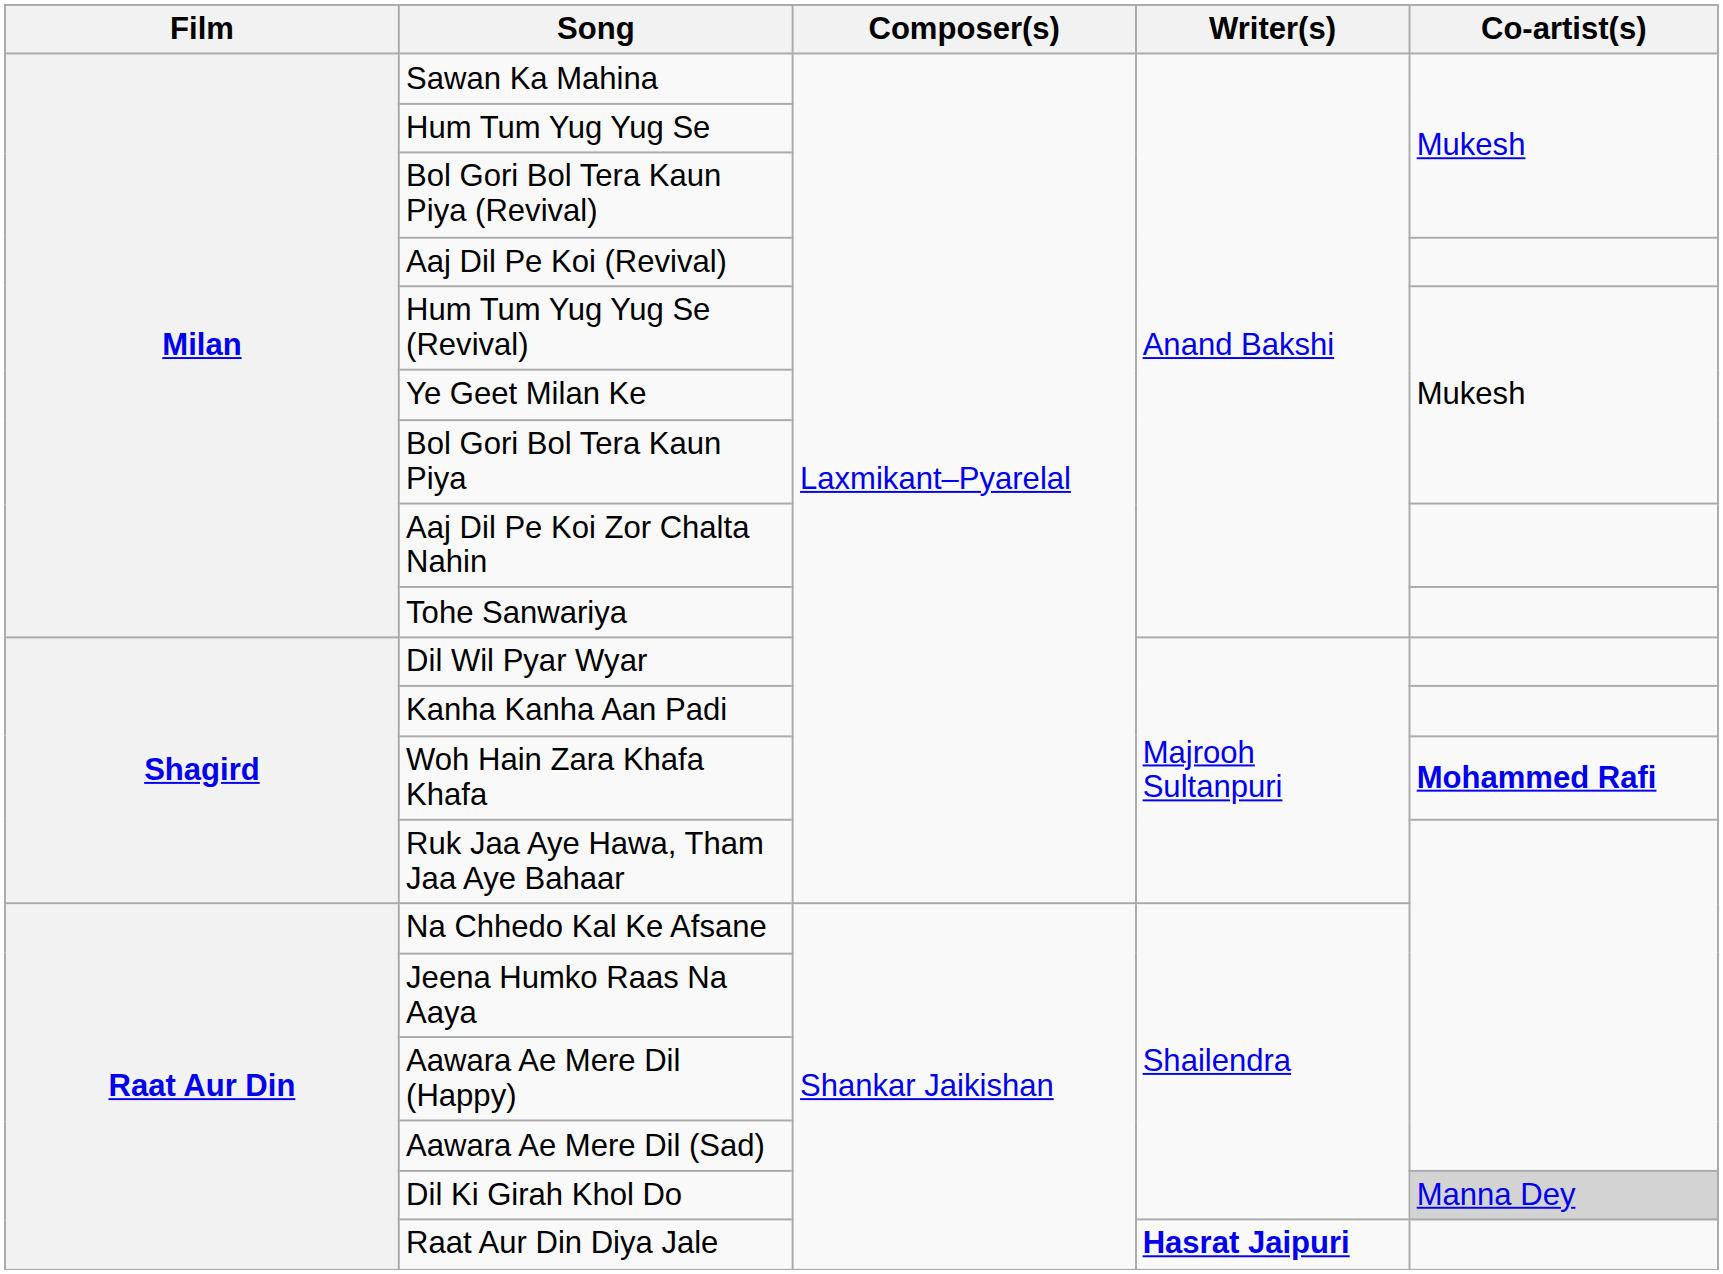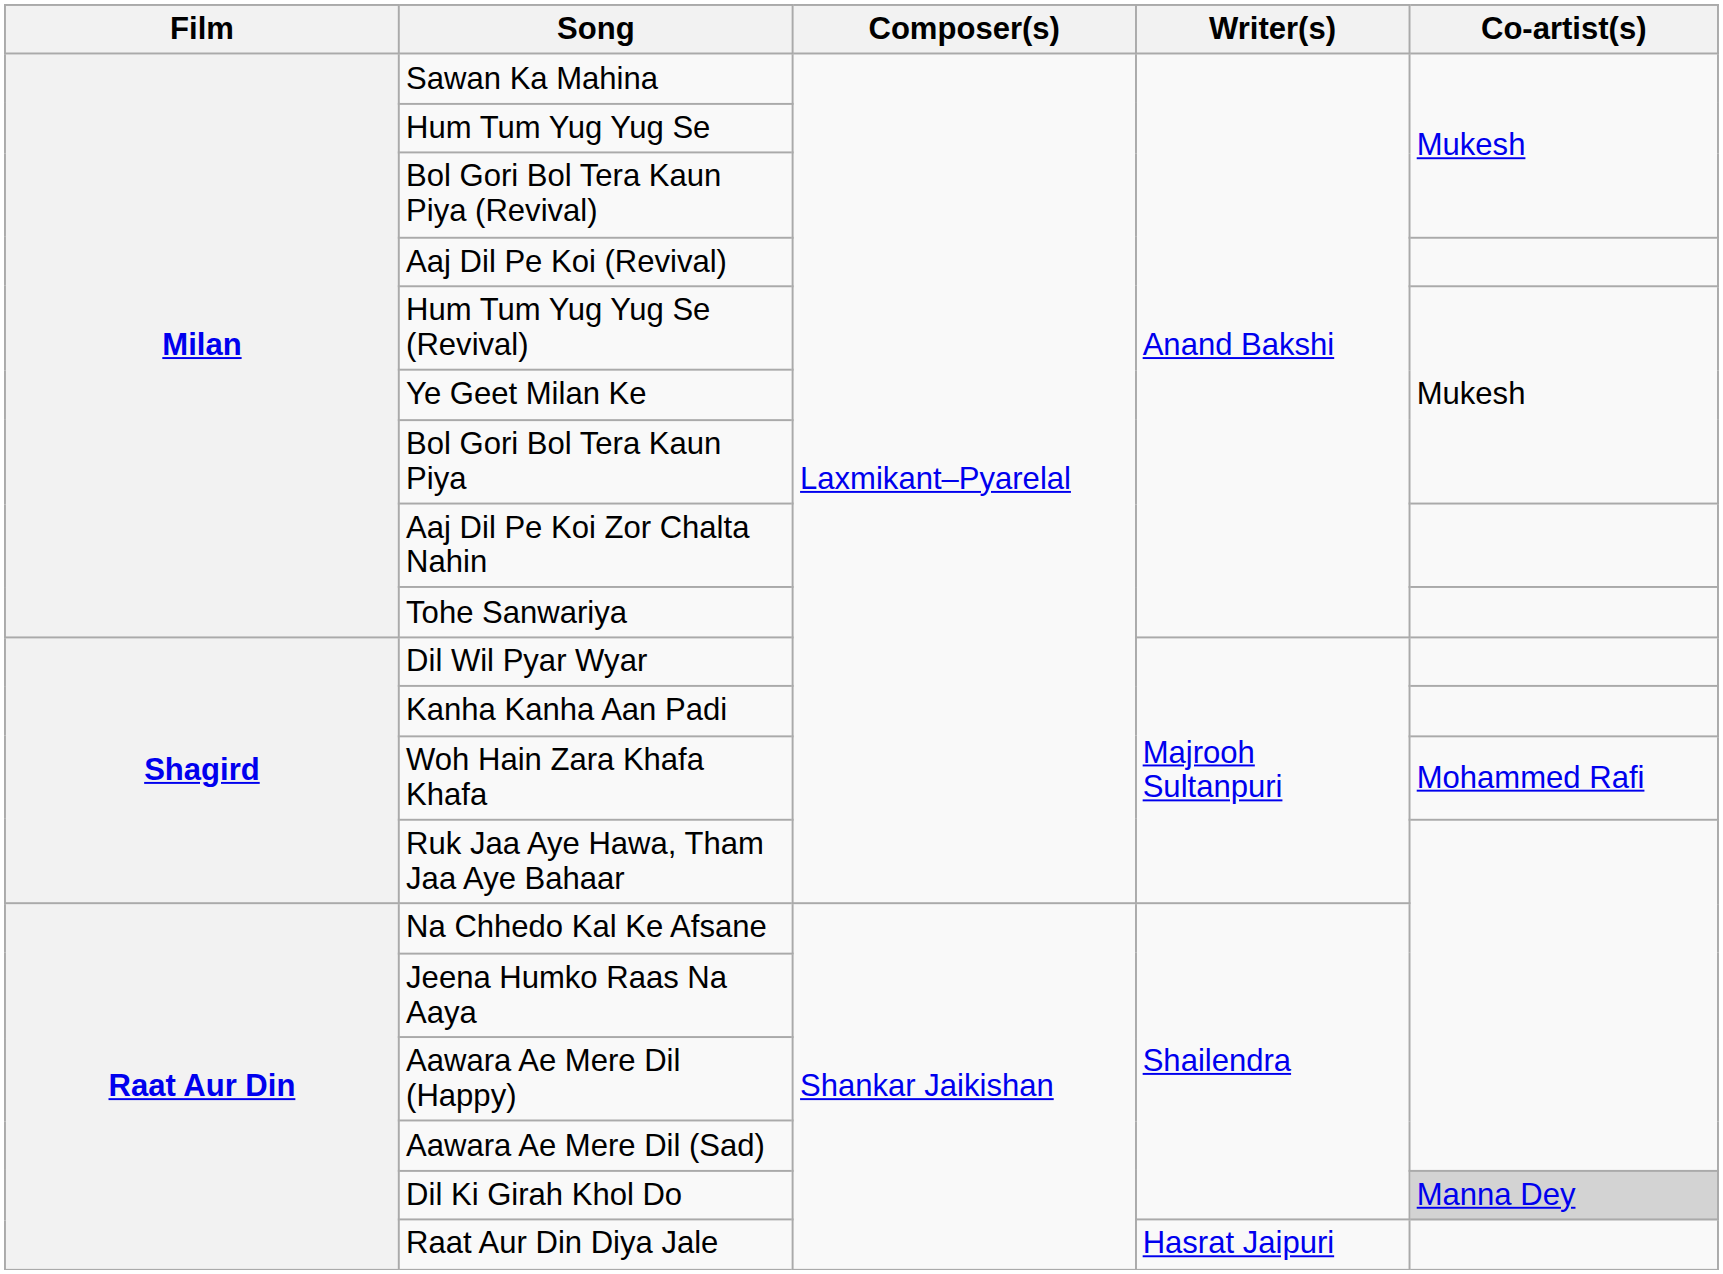(1537, 776) bold -> (1531, 776) normal
(1246, 1243) bold -> (1238, 1243) normal
